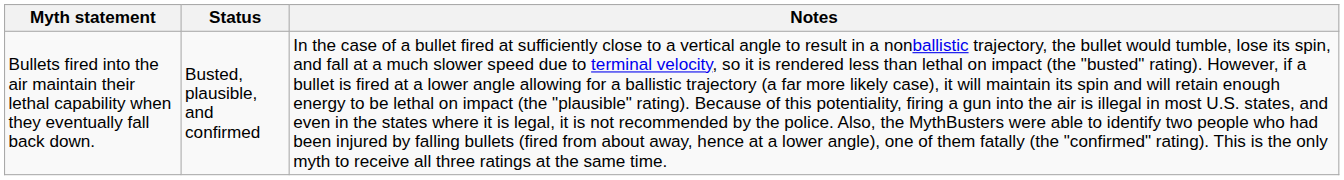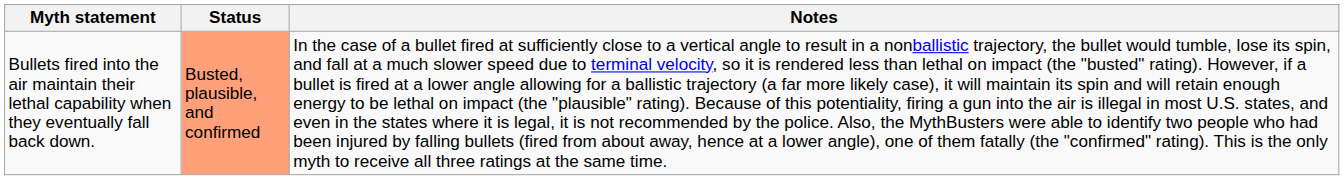(223, 103) no background -> (223, 103) lightsalmon background
